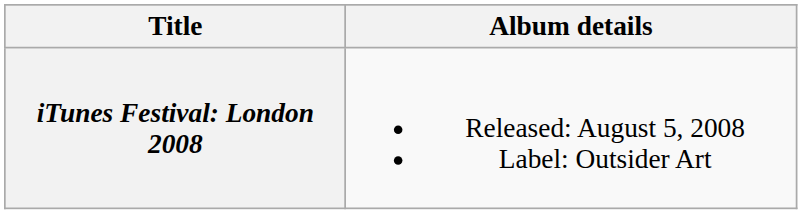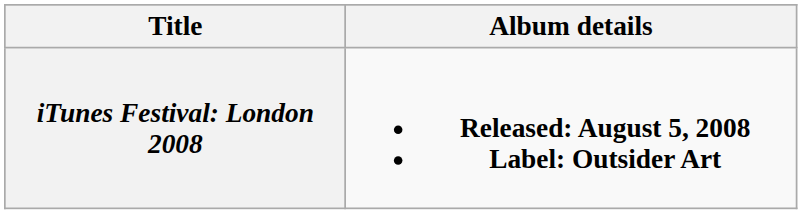(571, 143) normal -> (571, 143) bold
